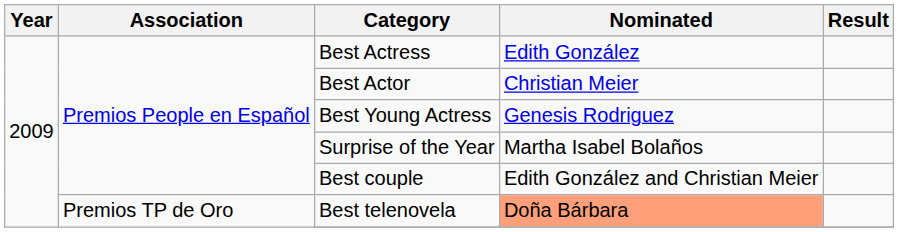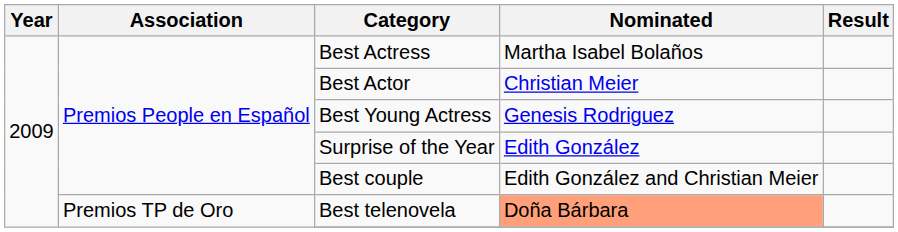(572, 52) Edith González -> (603, 52) Martha Isabel Bolaños
(603, 147) Martha Isabel Bolaños -> (572, 147) Edith González
